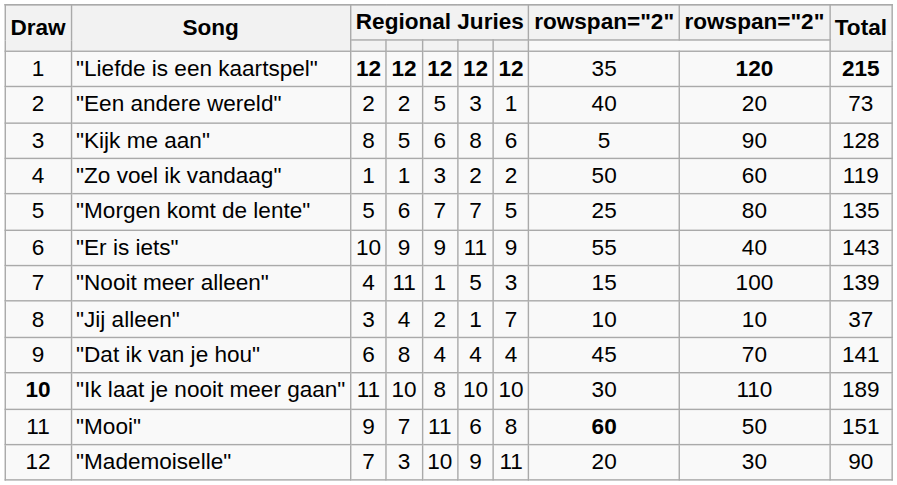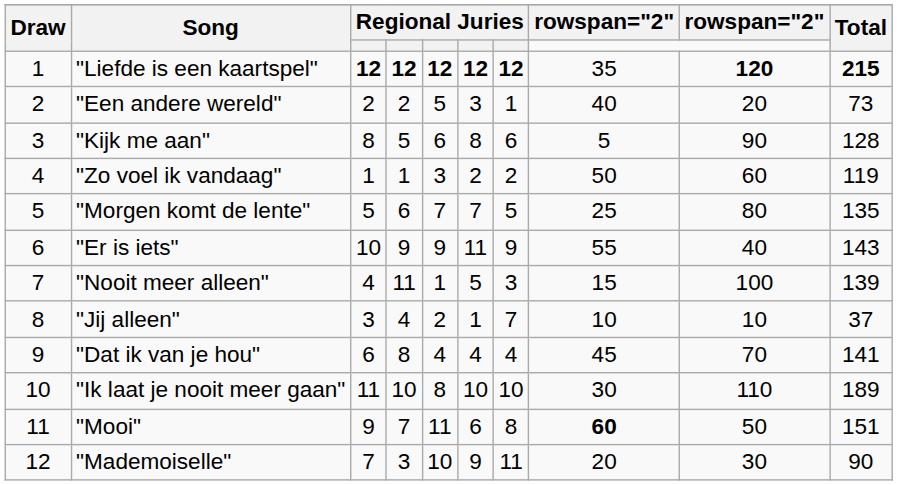(38, 390) bold -> (38, 390) normal
